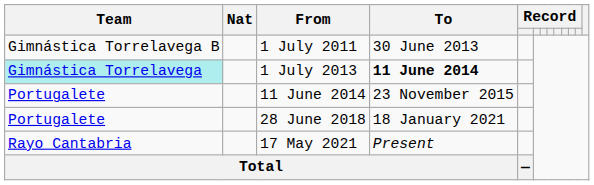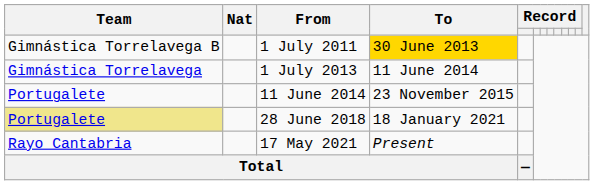(426, 47) no background -> (426, 47) gold background
(105, 71) paleturquoise background -> (105, 71) no background
(426, 71) bold -> (426, 71) normal
(57, 119) no background -> (57, 119) khaki background
